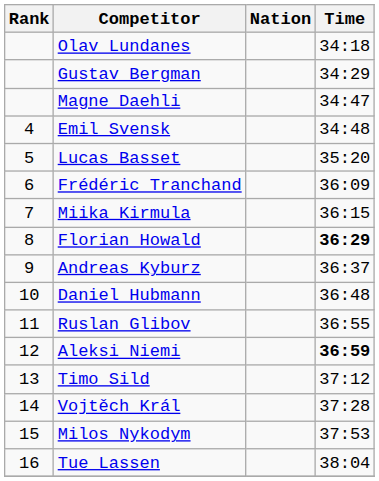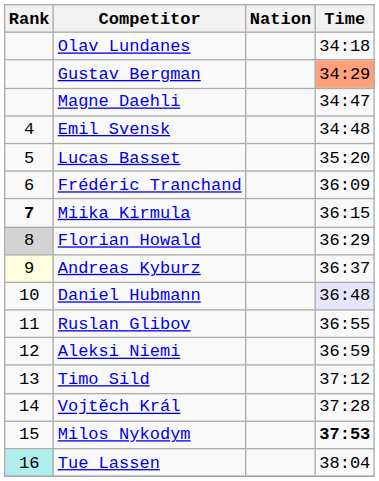(345, 74) no background -> (345, 74) lightsalmon background
(29, 213) normal -> (29, 213) bold
(29, 241) no background -> (29, 241) lightgrey background
(345, 241) bold -> (345, 241) normal
(29, 268) no background -> (29, 268) lightyellow background
(345, 296) no background -> (345, 296) lavender background
(345, 352) bold -> (345, 352) normal
(345, 435) normal -> (345, 435) bold
(29, 463) no background -> (29, 463) paleturquoise background
